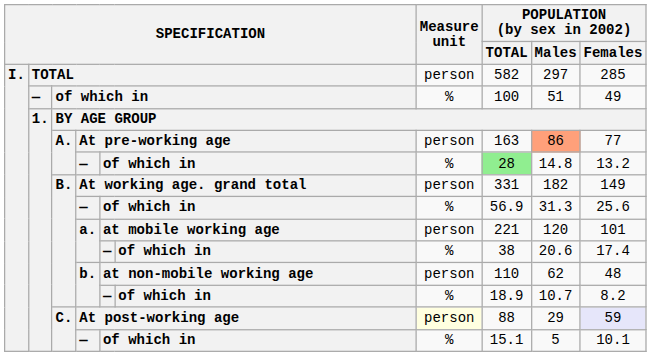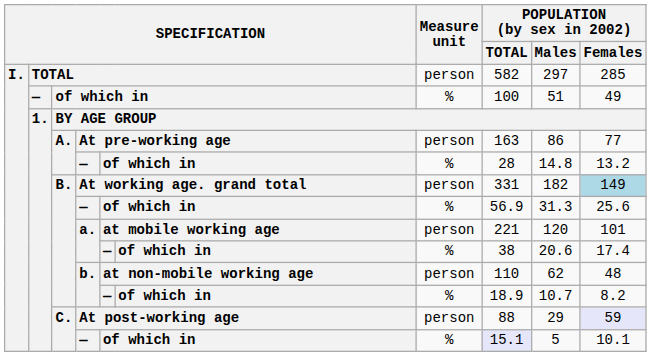(556, 142) lightsalmon background -> (556, 142) no background
(507, 164) lightgreen background -> (507, 164) no background
(613, 186) no background -> (613, 186) lightblue background
(449, 318) lightyellow background -> (449, 318) no background
(507, 340) no background -> (507, 340) lavender background
